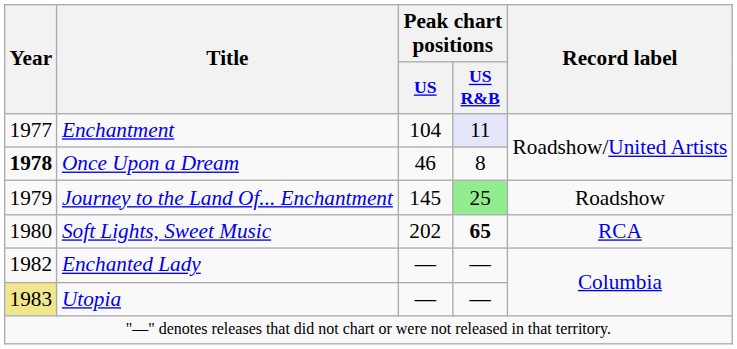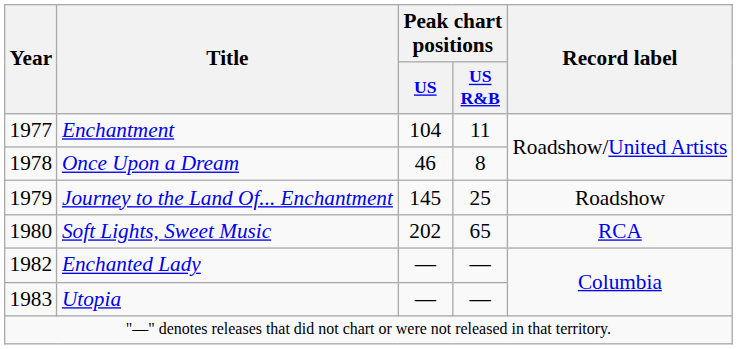(480, 130) lavender background -> (480, 130) no background
(31, 163) bold -> (31, 163) normal
(480, 197) lightgreen background -> (480, 197) no background
(480, 231) bold -> (480, 231) normal
(31, 298) khaki background -> (31, 298) no background
